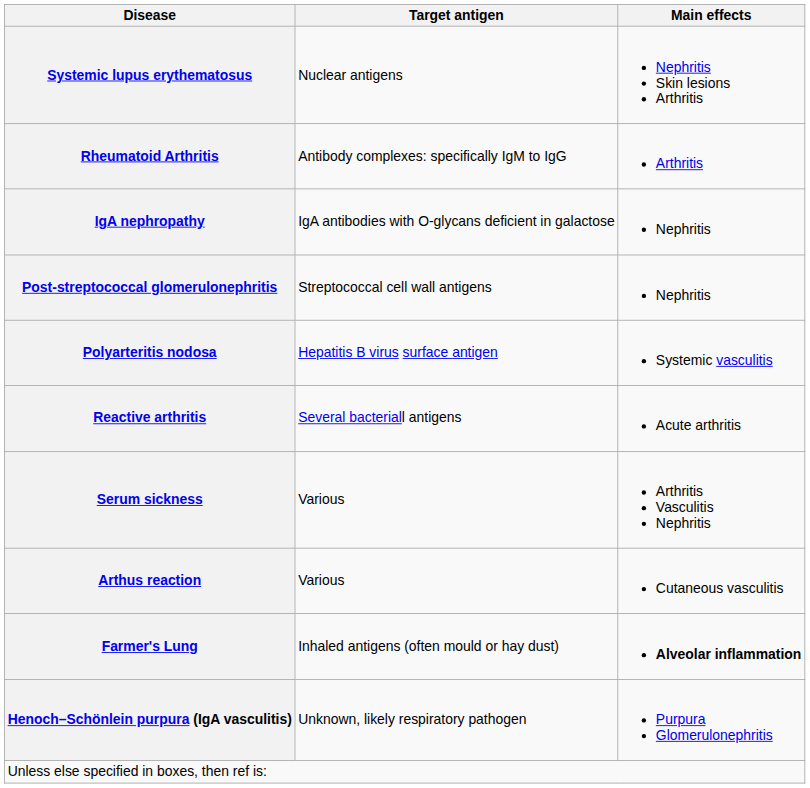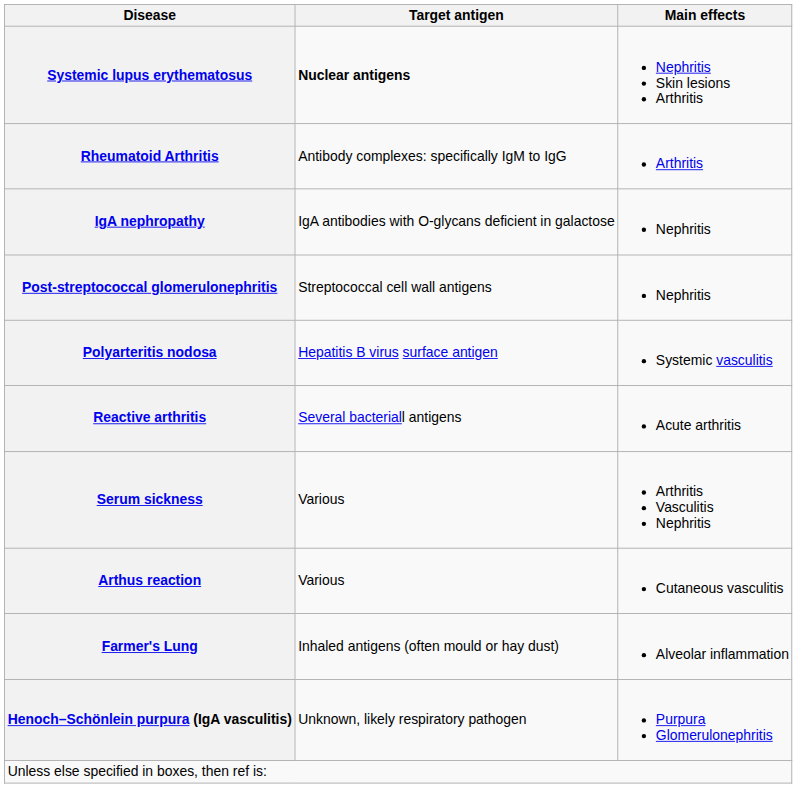(350, 75) normal -> (354, 75) bold
(711, 654) bold -> (705, 654) normal
